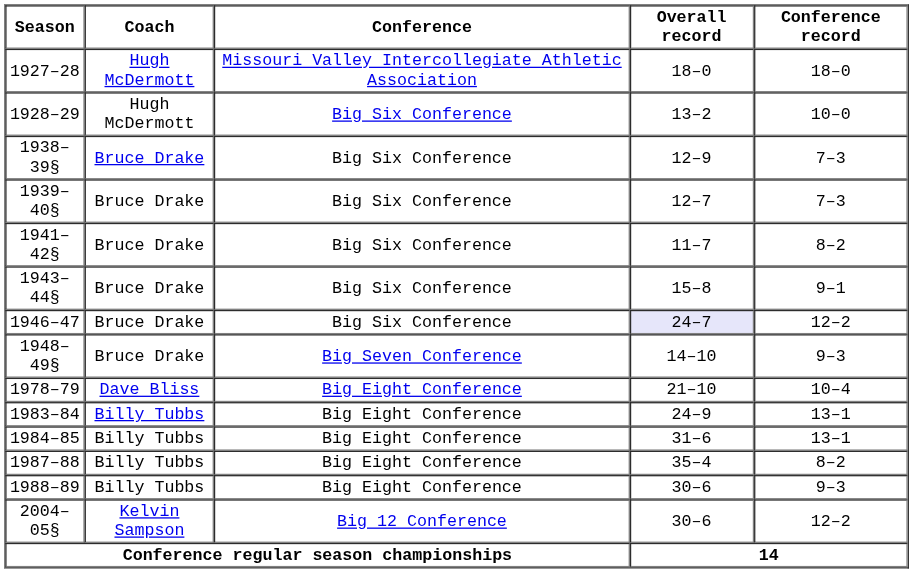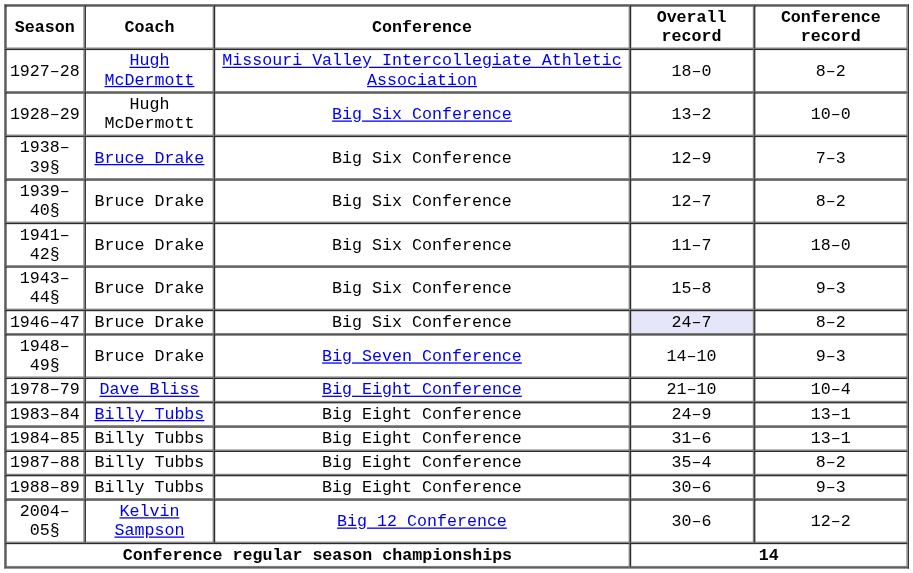(831, 71) 18–0 -> (831, 71) 8–2
(831, 201) 7–3 -> (831, 201) 8–2
(831, 245) 8–2 -> (831, 245) 18–0
(831, 288) 9–1 -> (831, 288) 9–3
(831, 322) 12–2 -> (831, 322) 8–2
